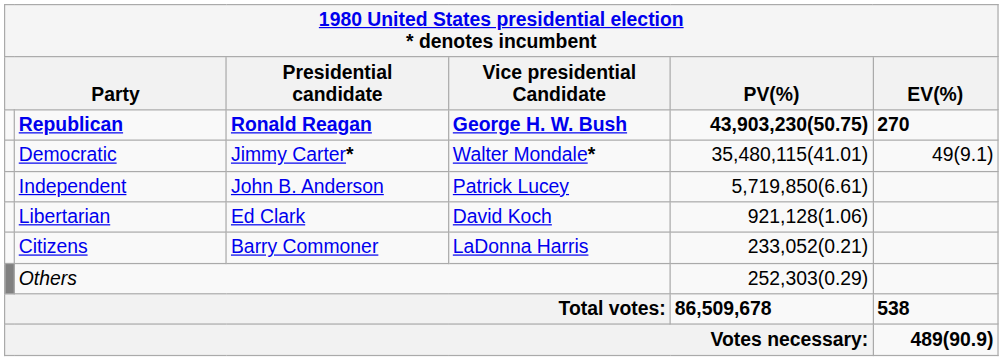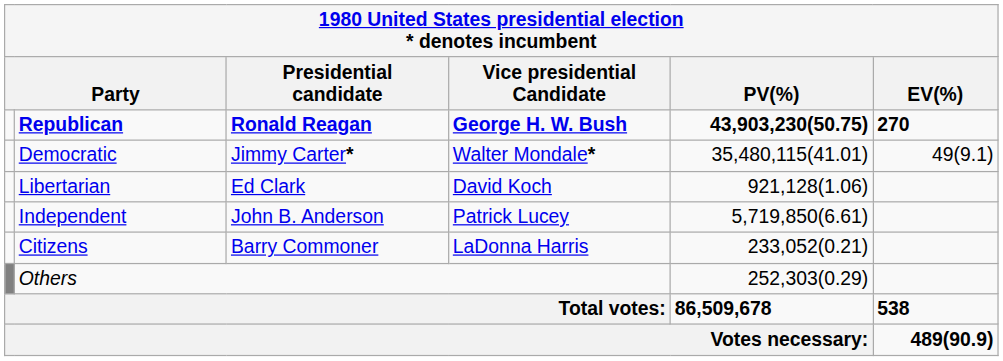rows swapped: (73, 186) <-> (64, 216)
